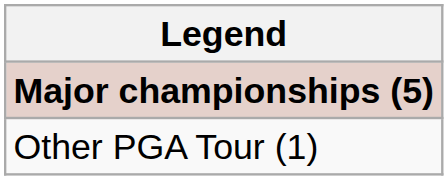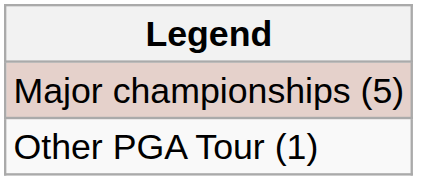(224, 90) bold -> (209, 90) normal
